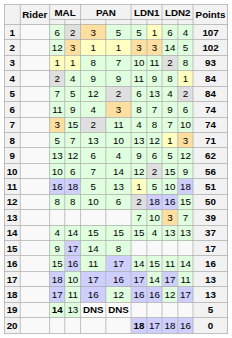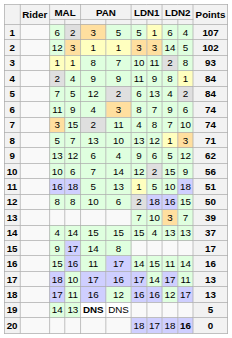(57, 310) bold -> (57, 310) normal
(119, 310) bold -> (119, 310) normal
(139, 325) bold -> (139, 325) normal
(186, 325) normal -> (186, 325) bold
